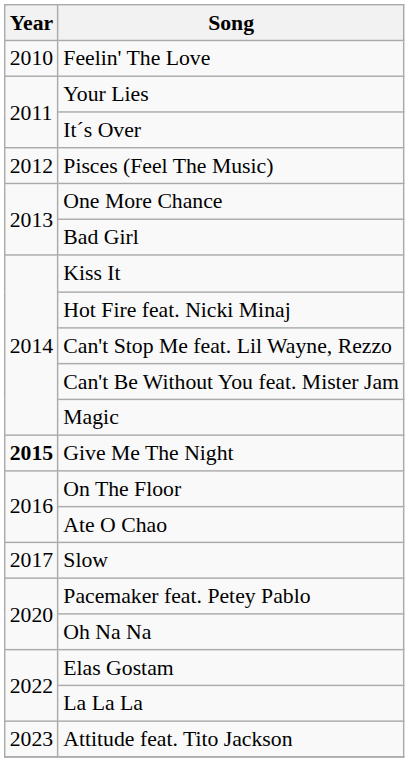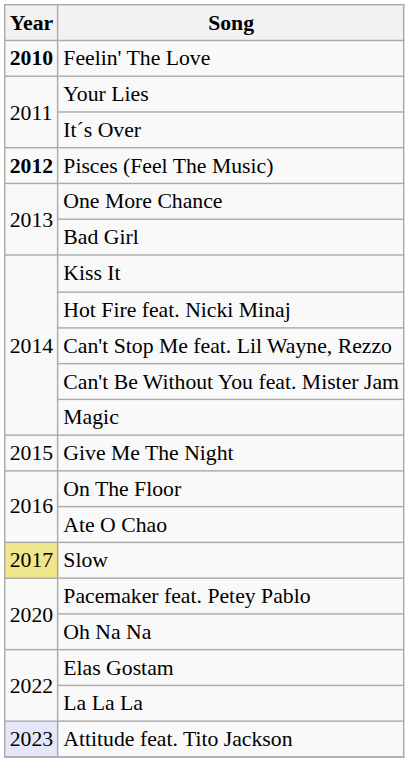(31, 58) normal -> (31, 58) bold
(31, 165) normal -> (31, 165) bold
(31, 452) bold -> (31, 452) normal
(31, 560) no background -> (31, 560) khaki background
(31, 739) no background -> (31, 739) lavender background
